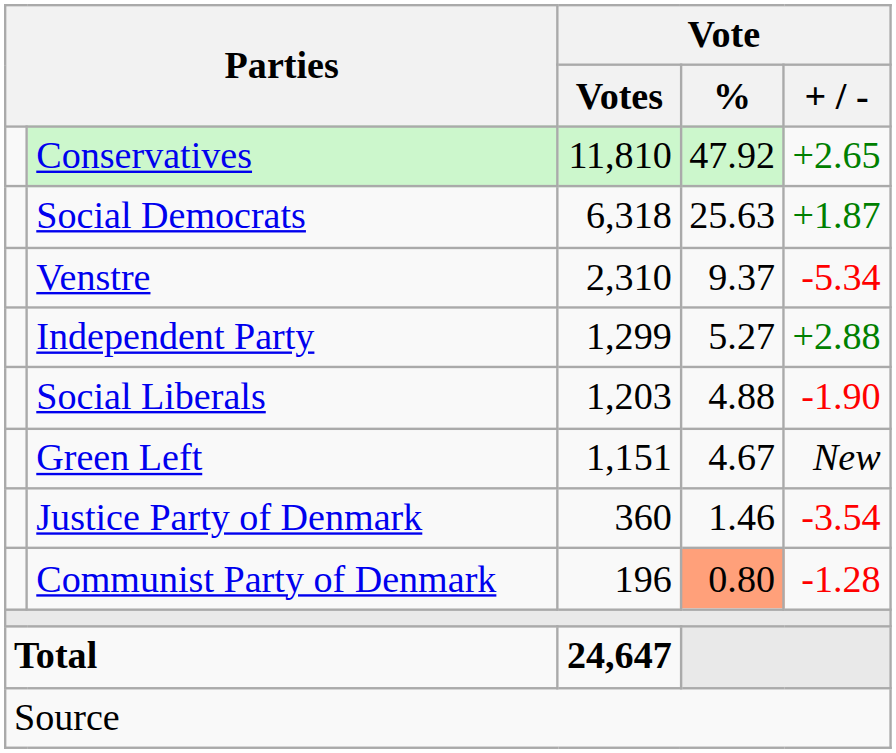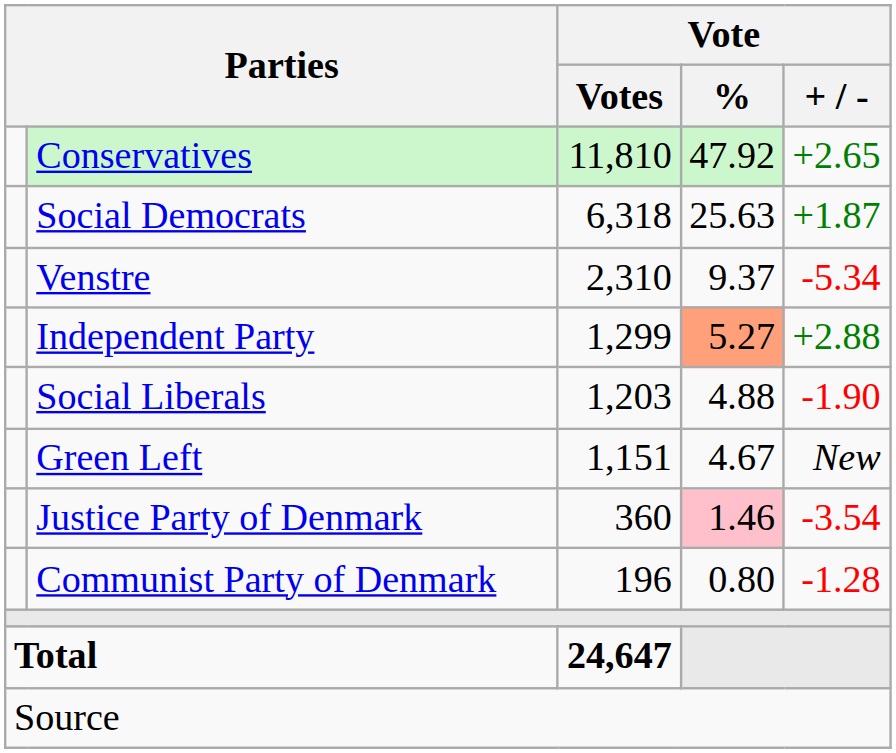(742, 336) no background -> (742, 336) lightsalmon background
(742, 517) no background -> (742, 517) pink background
(742, 578) lightsalmon background -> (742, 578) no background
